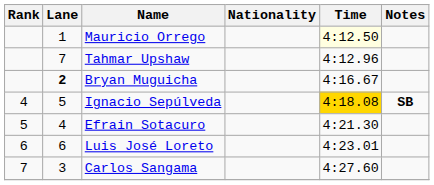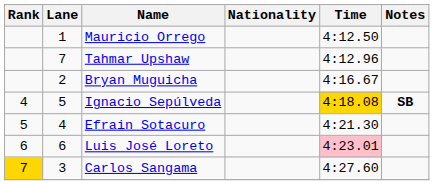(351, 37) lightyellow background -> (351, 37) no background
(62, 81) bold -> (62, 81) normal
(351, 146) no background -> (351, 146) pink background
(24, 168) no background -> (24, 168) gold background
